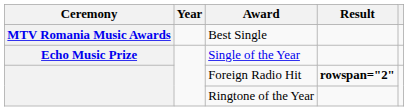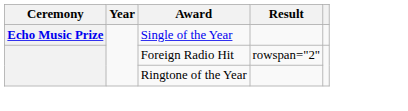- row: (238, 34)
(357, 75) bold -> (286, 55) normal
